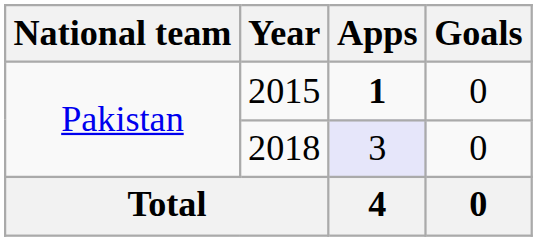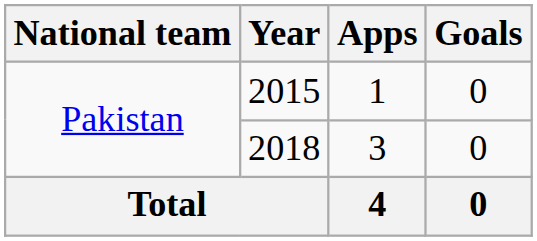(377, 90) bold -> (377, 90) normal
(377, 147) lavender background -> (377, 147) no background
